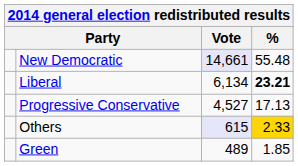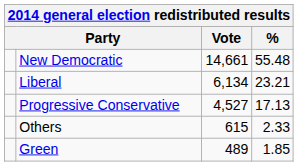(227, 60) lavender background -> (227, 60) no background
(273, 82) bold -> (273, 82) normal
(237, 127) lavender background -> (237, 127) no background
(276, 127) gold background -> (276, 127) no background
